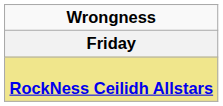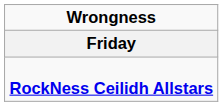(111, 88) khaki background -> (111, 88) no background
